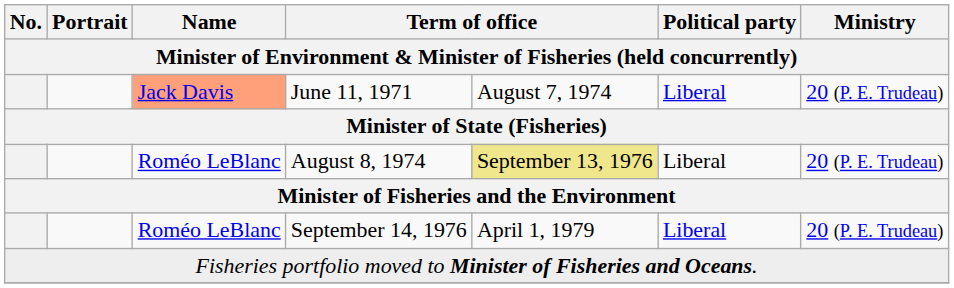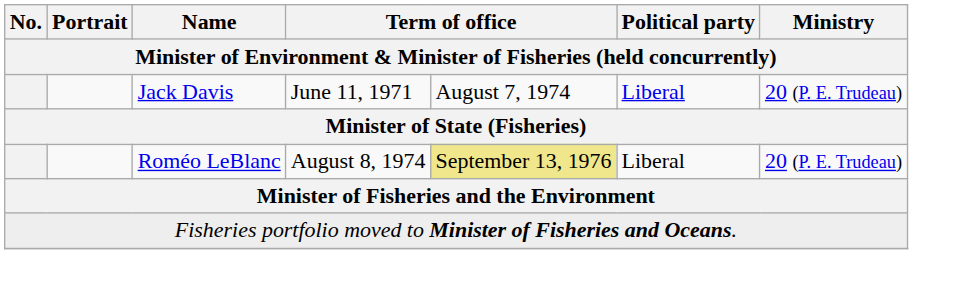(185, 91) lightsalmon background -> (185, 91) no background
- row: (379, 230)
